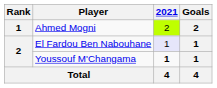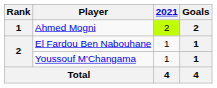(167, 43) lavender background -> (167, 43) no background
(167, 59) bold -> (167, 59) normal
